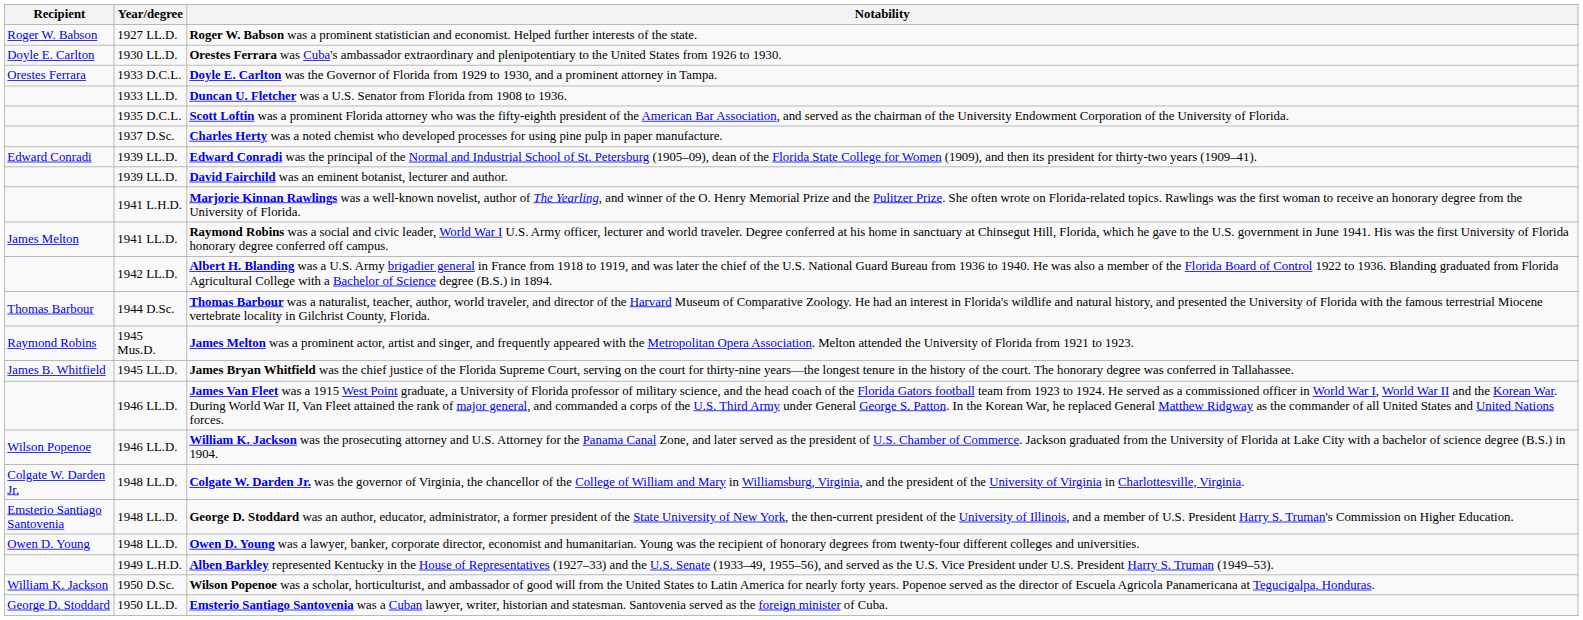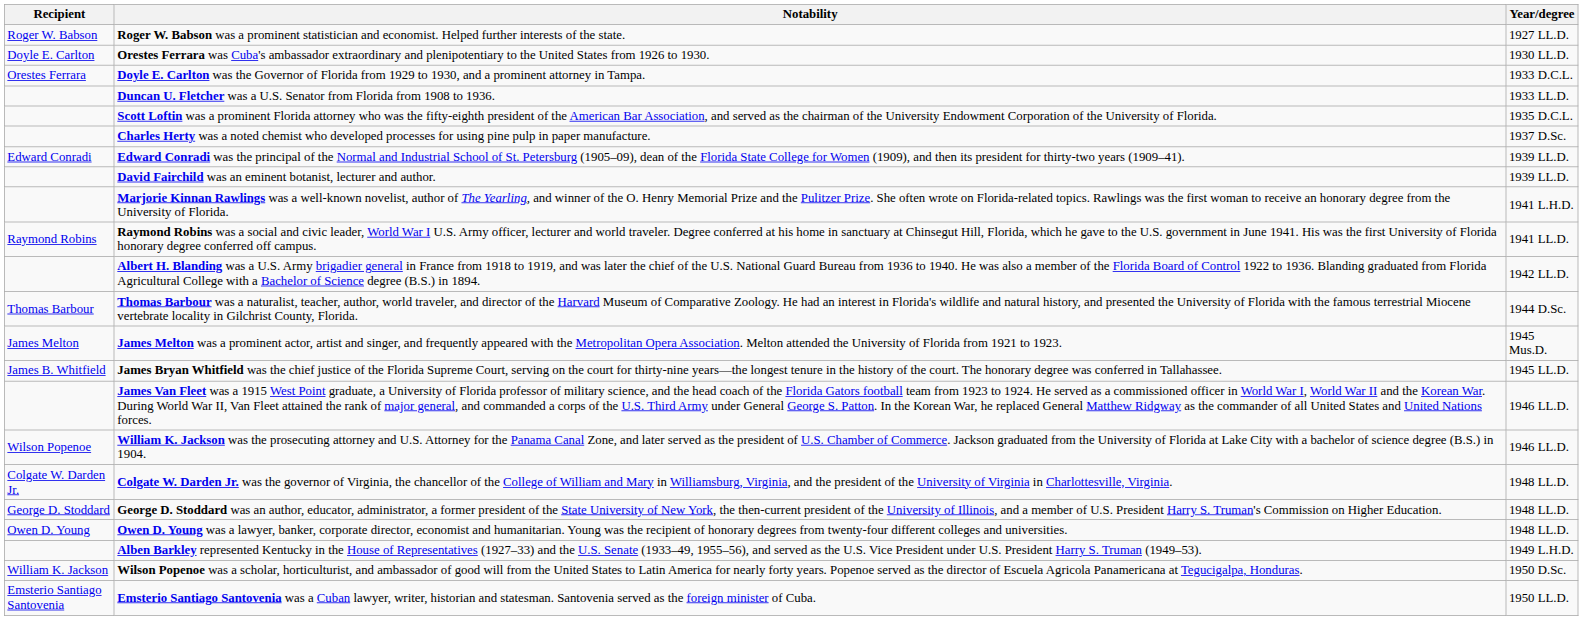columns swapped: (150, 14) <-> (882, 14)
(43, 239) James Melton -> (52, 239) Raymond Robins
(52, 343) Raymond Robins -> (43, 343) James Melton
(54, 516) Emsterio Santiago Santovenia -> (59, 509) George D. Stoddard
(59, 605) George D. Stoddard -> (54, 598) Emsterio Santiago Santovenia
